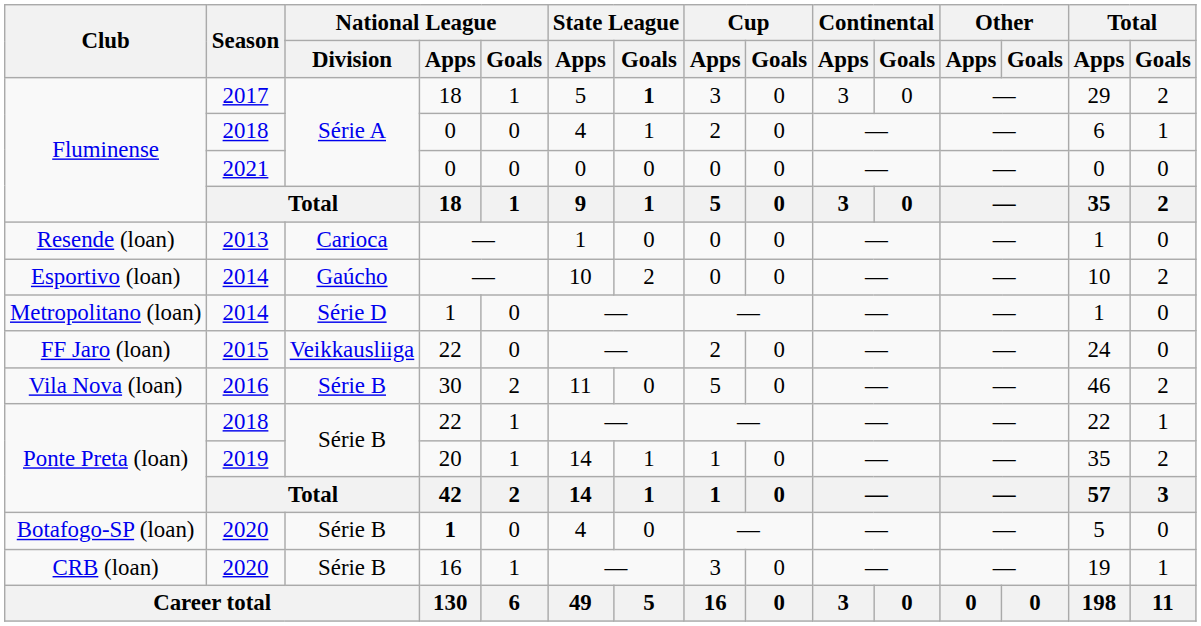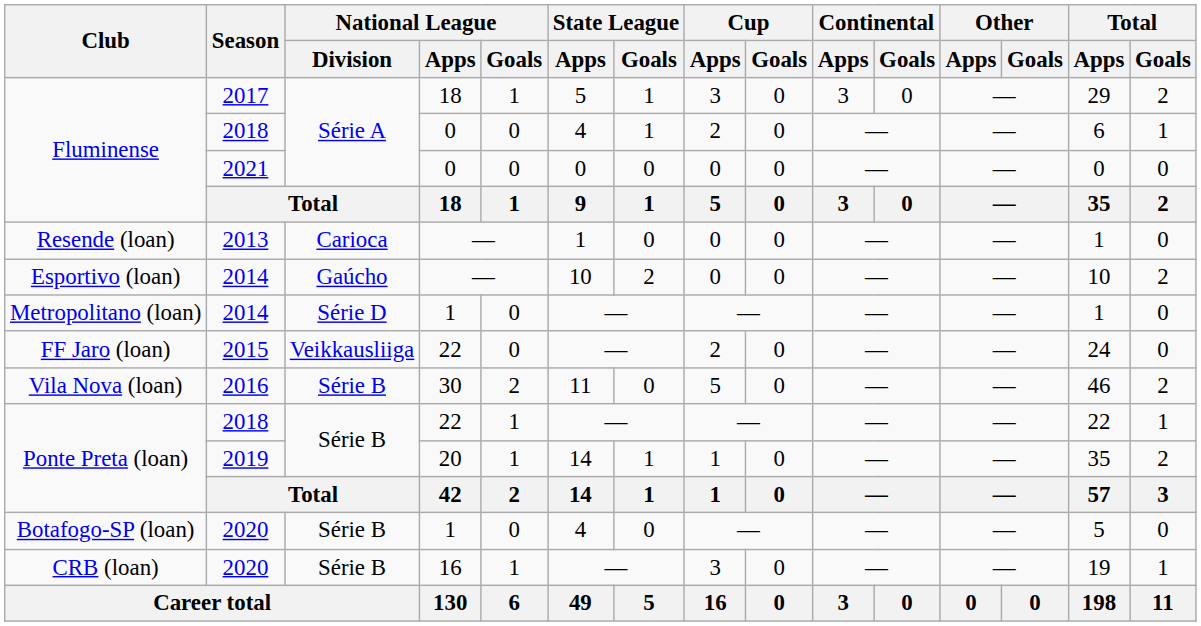(649, 95) bold -> (649, 95) normal
(450, 530) bold -> (450, 530) normal
